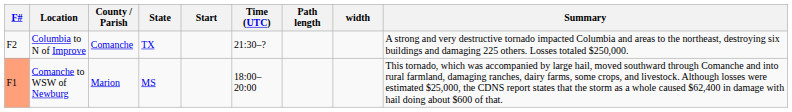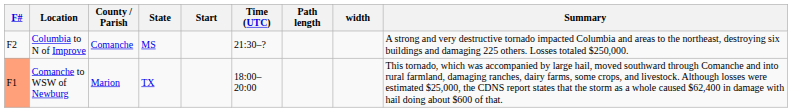(148, 44) TX -> (148, 44) MS
(148, 82) MS -> (148, 82) TX
